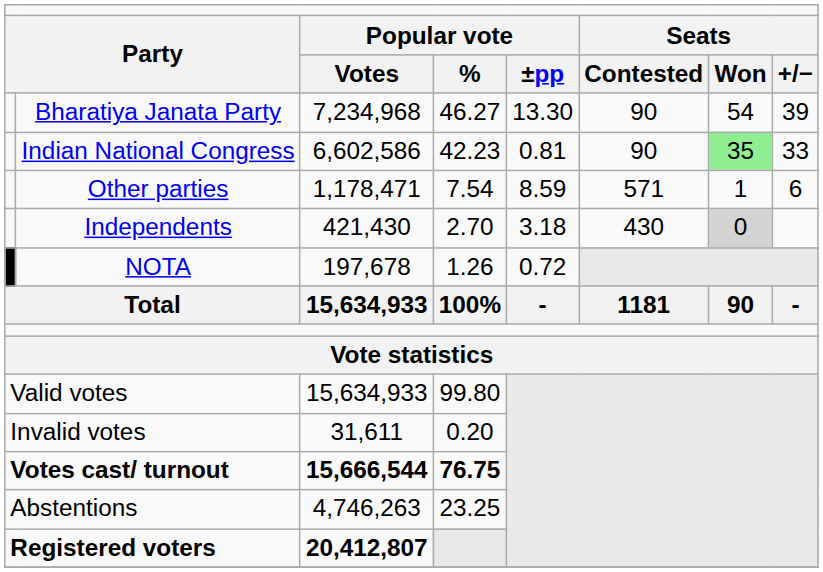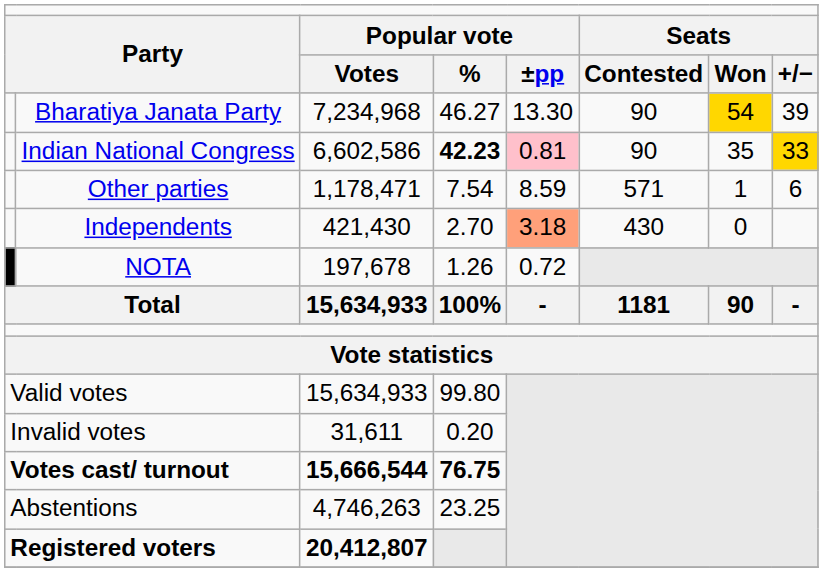(741, 112) no background -> (741, 112) gold background
(470, 150) normal -> (470, 150) bold
(543, 150) no background -> (543, 150) pink background
(741, 150) lightgreen background -> (741, 150) no background
(795, 150) no background -> (795, 150) gold background
(543, 227) no background -> (543, 227) lightsalmon background
(741, 227) lightgrey background -> (741, 227) no background
